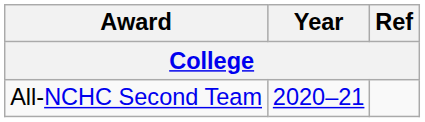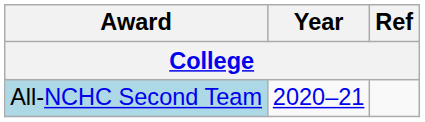(136, 97) no background -> (136, 97) lightblue background
